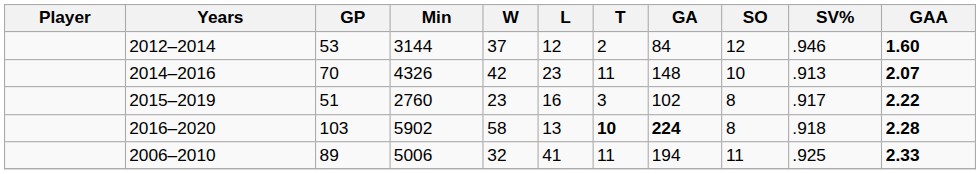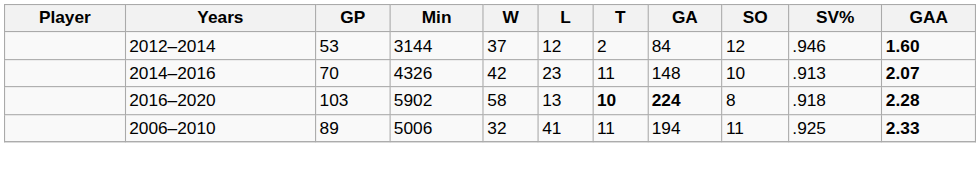- row: (172, 100)
